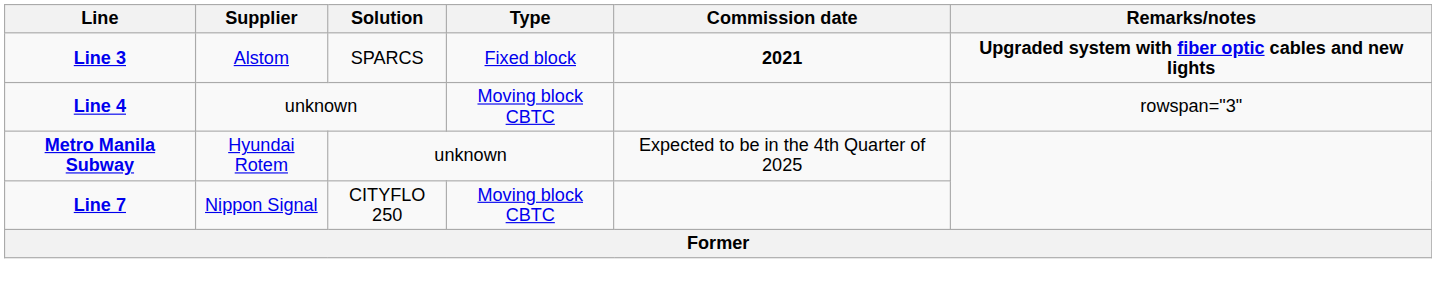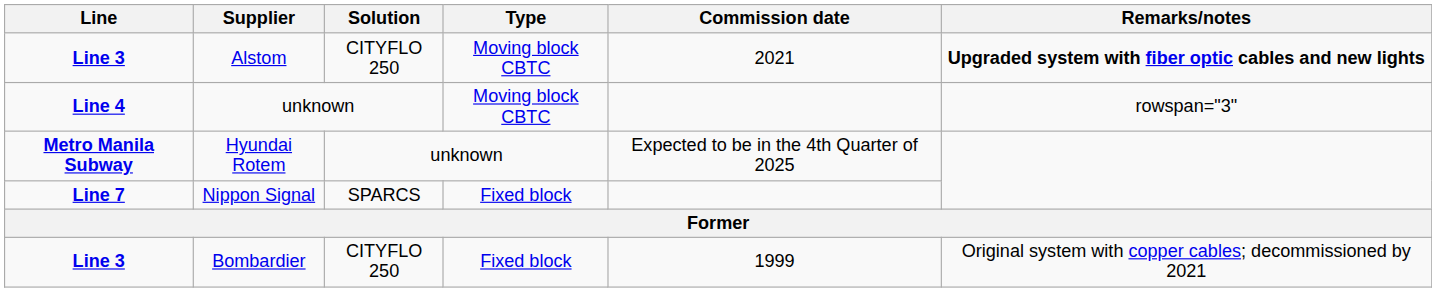(387, 57) SPARCS -> (384, 57) CITYFLO 250
(530, 57) Fixed block -> (526, 57) Moving block CBTC
(782, 57) bold -> (775, 57) normal
(387, 204) CITYFLO 250 -> (384, 194) SPARCS
(530, 204) Moving block CBTC -> (526, 194) Fixed block
+ row: (259, 262)
